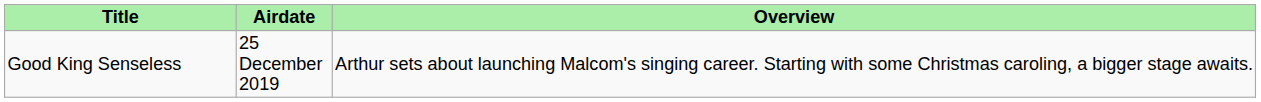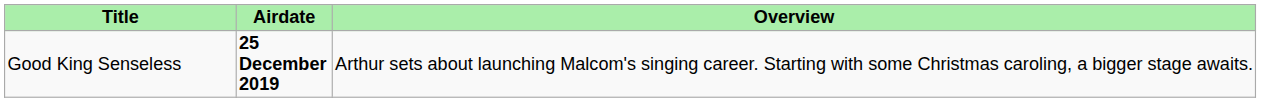(281, 63) normal -> (283, 63) bold
